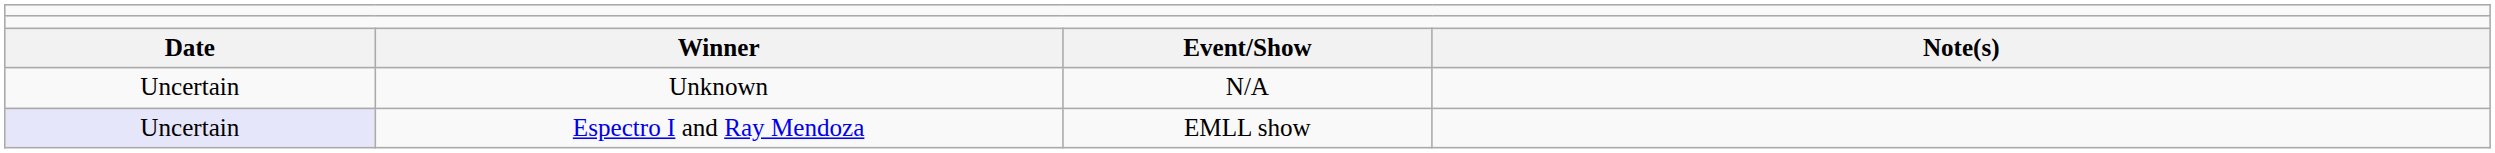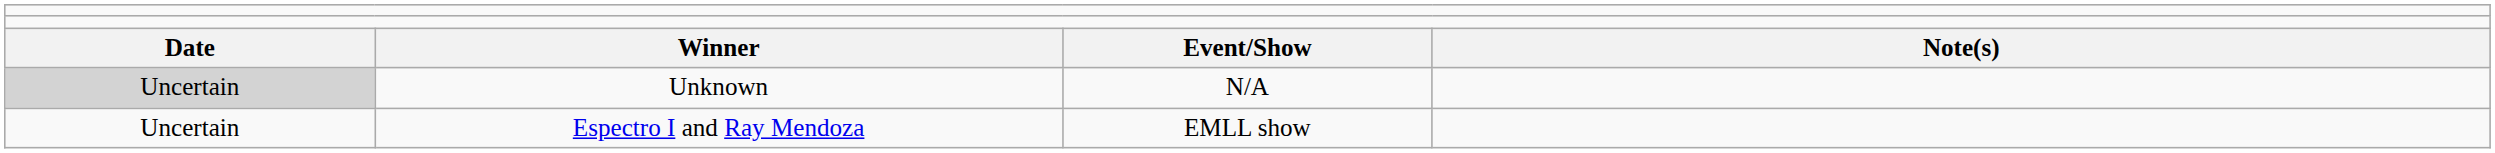(190, 87) no background -> (190, 87) lightgrey background
(190, 127) lavender background -> (190, 127) no background
